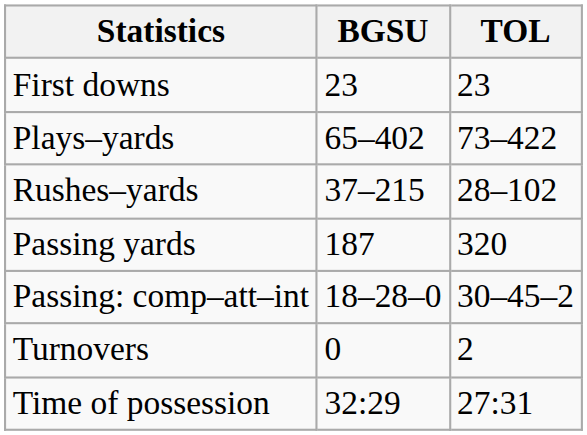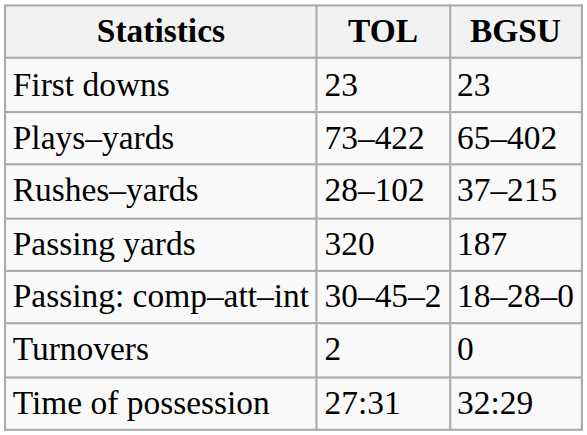columns swapped: (383, 31) <-> (515, 31)
